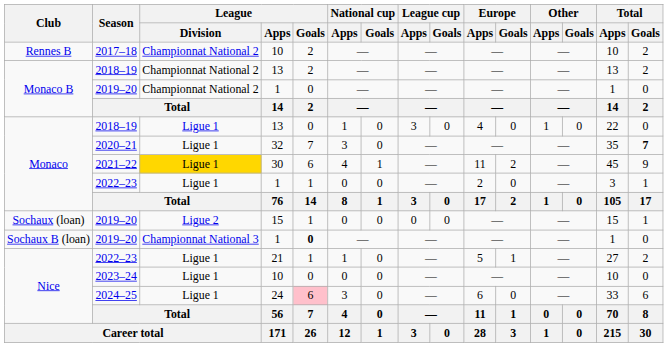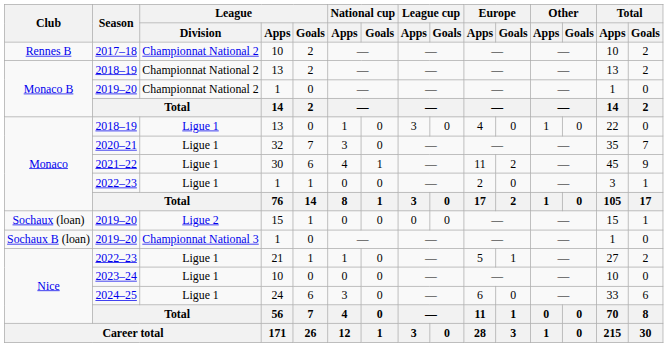(645, 145) bold -> (645, 145) normal
(201, 164) gold background -> (201, 164) no background
(310, 239) bold -> (310, 239) normal
(310, 295) pink background -> (310, 295) no background
